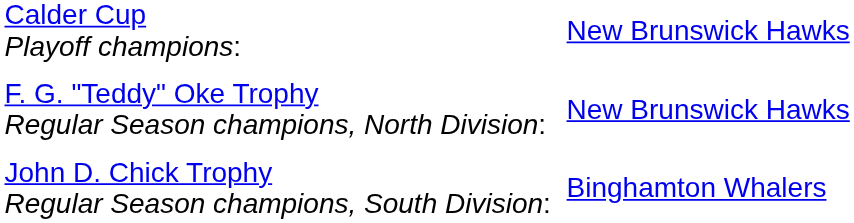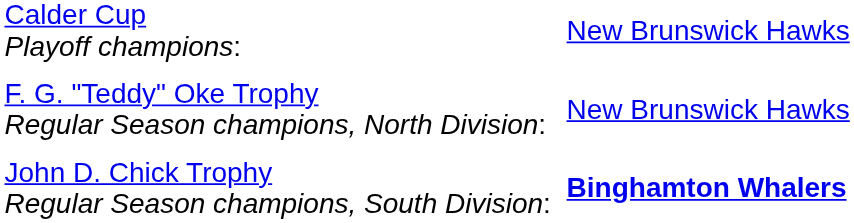(697, 188) normal -> (707, 188) bold
